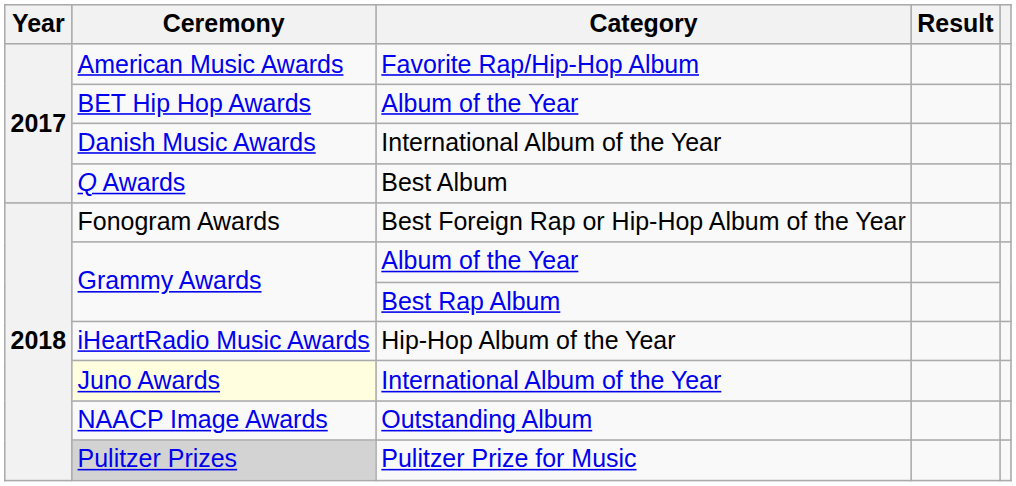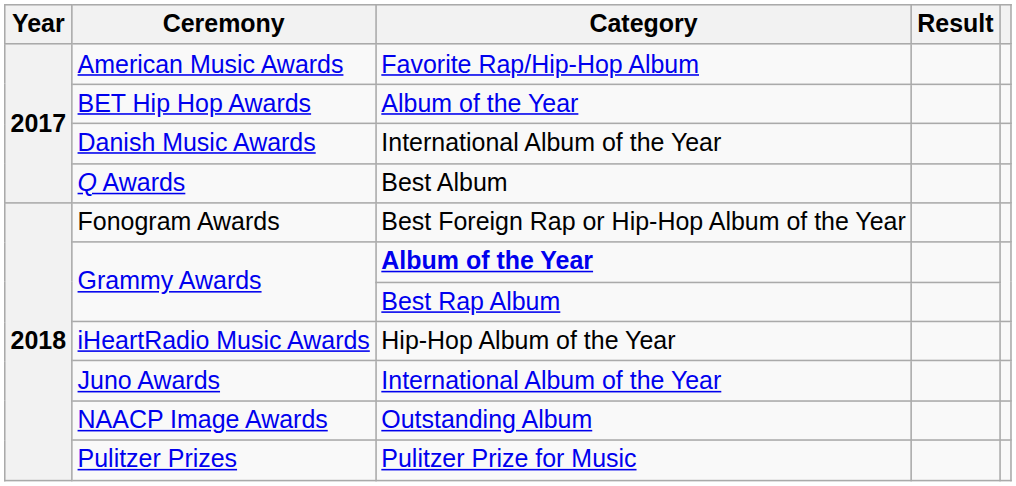(480, 261) normal -> (487, 261) bold
(149, 380) lightyellow background -> (149, 380) no background
(157, 459) lightgrey background -> (157, 459) no background
